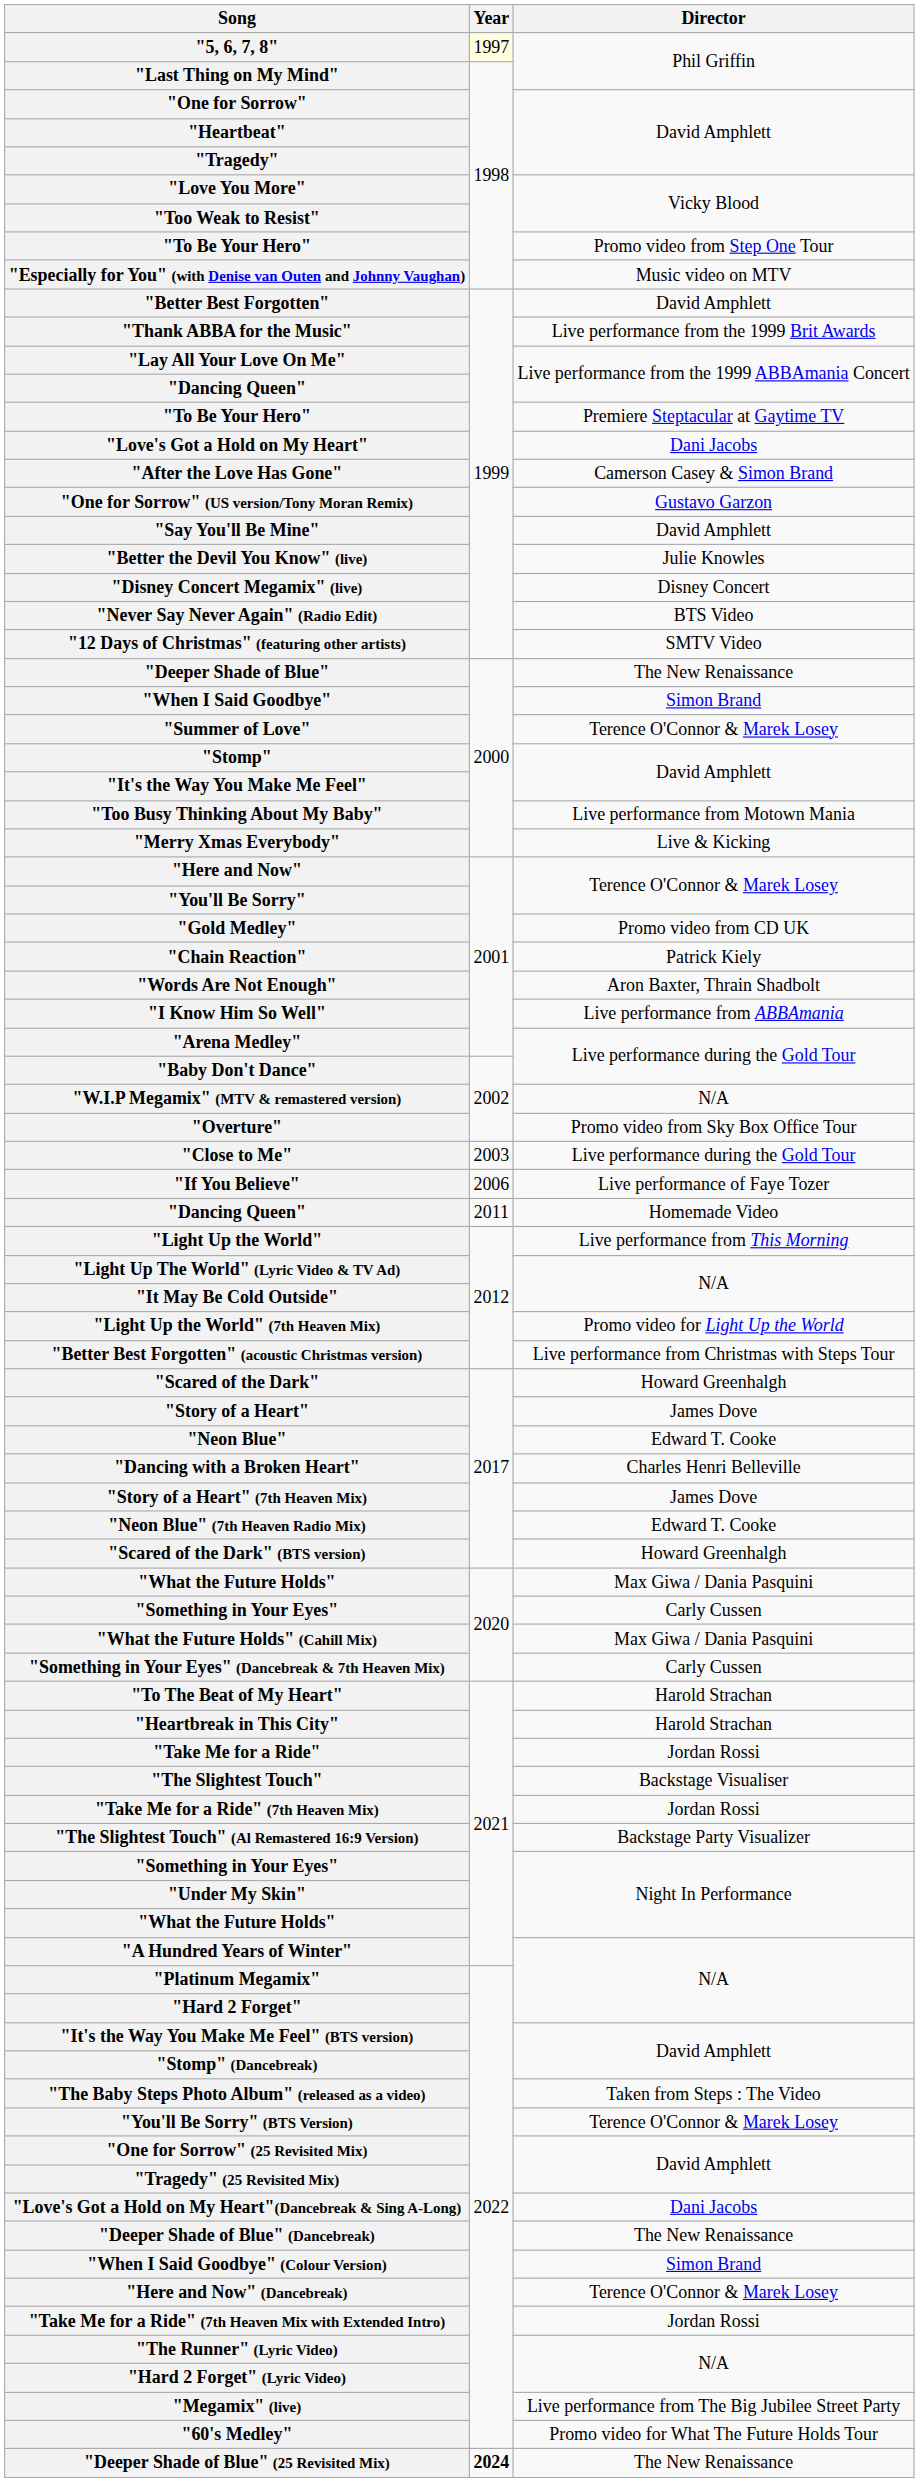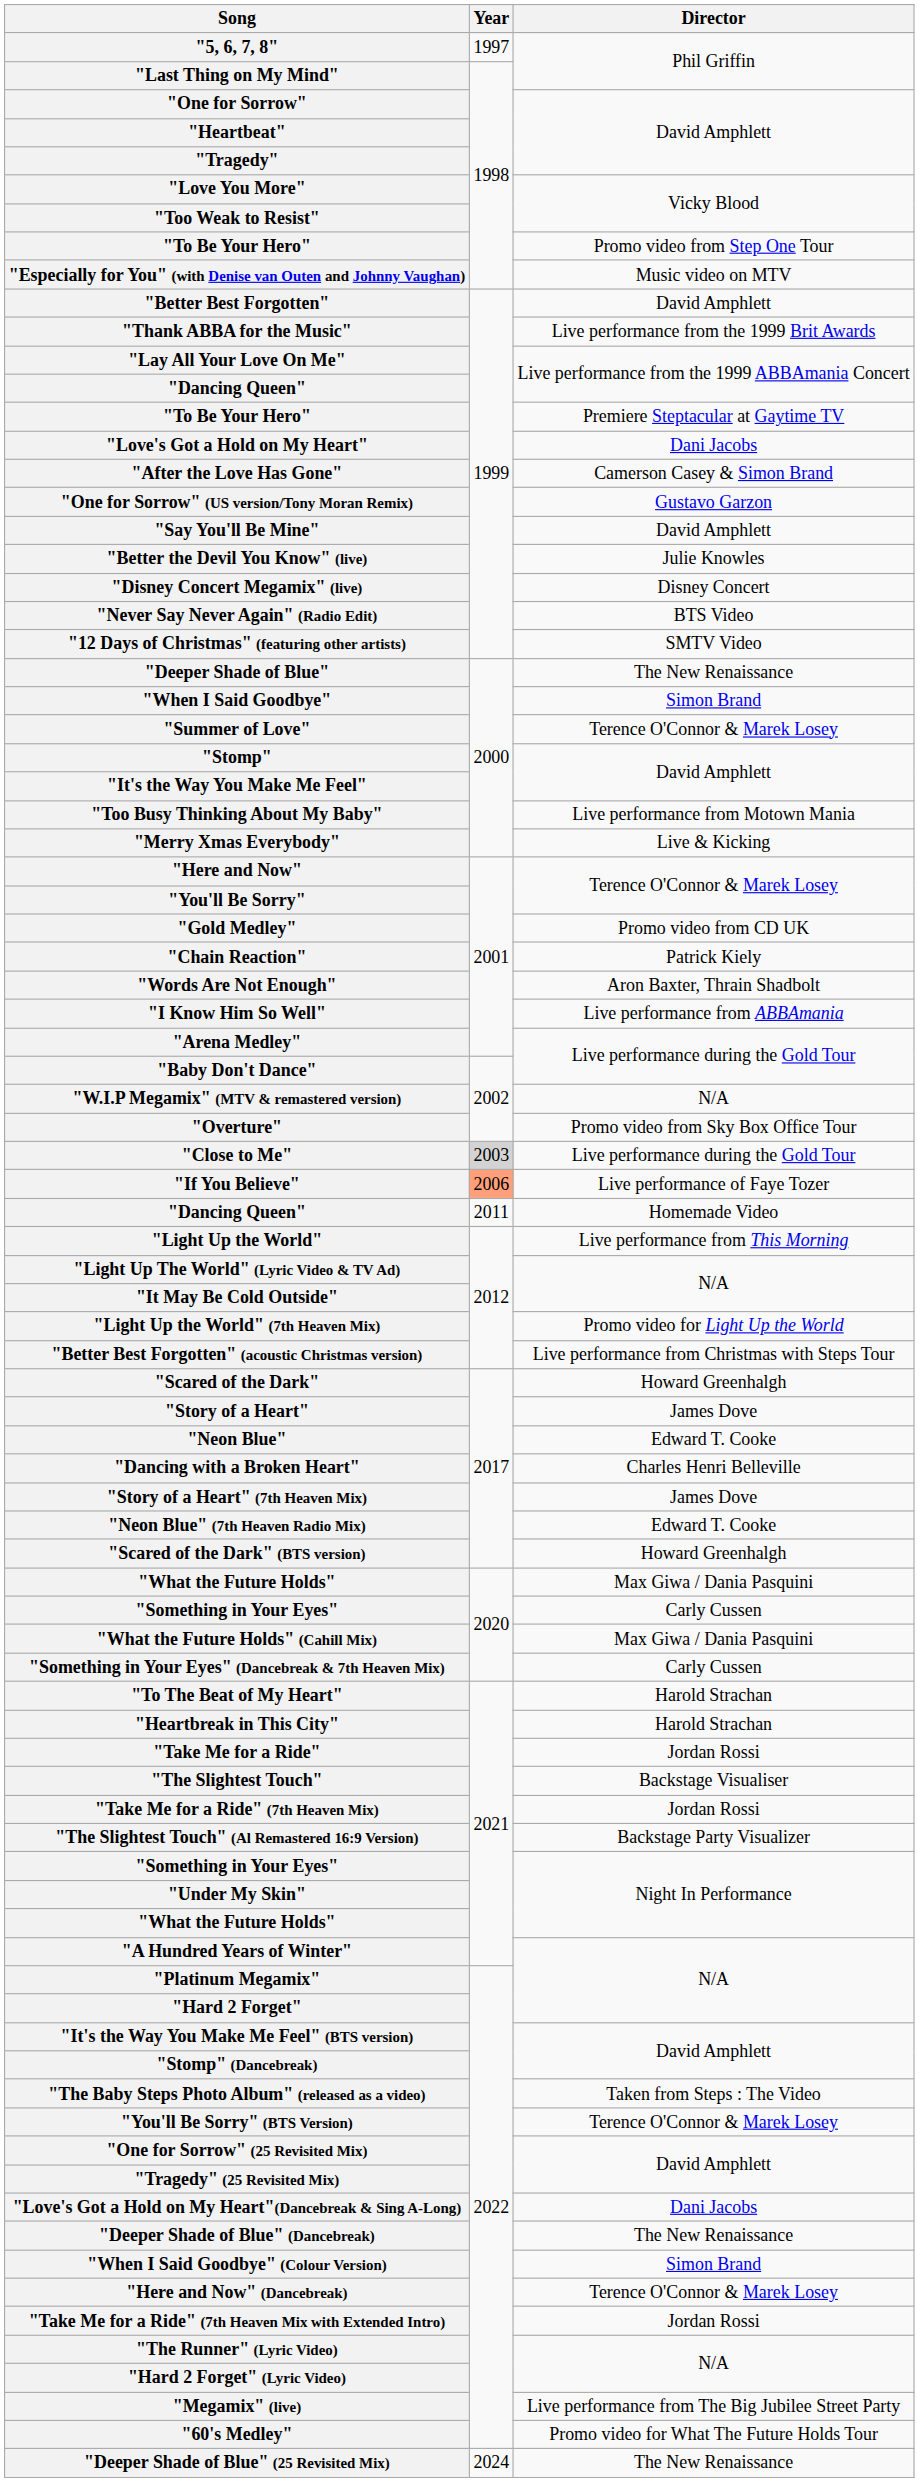(491, 47) lightyellow background -> (491, 47) no background
(491, 1155) no background -> (491, 1155) lightgrey background
(491, 1183) no background -> (491, 1183) lightsalmon background
(491, 2462) bold -> (491, 2462) normal
